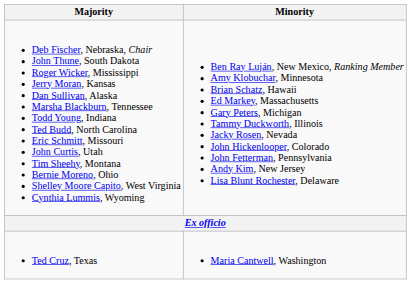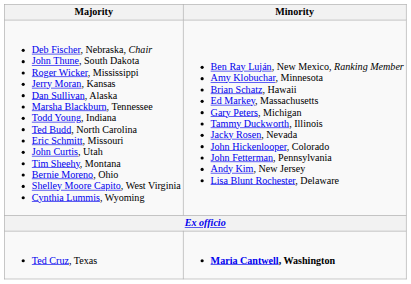(295, 261) normal -> (295, 261) bold
